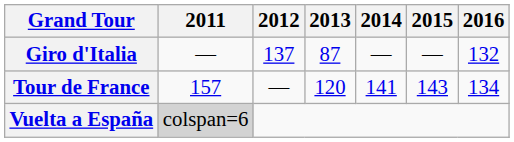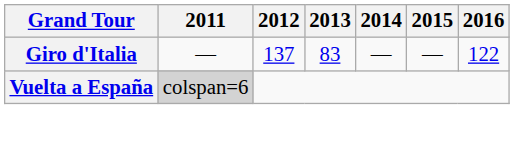(330, 53) 87 -> (330, 53) 83
(484, 53) 132 -> (484, 53) 122
- row: (81, 86)
